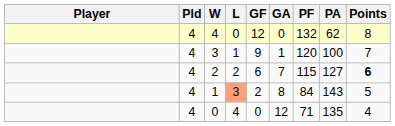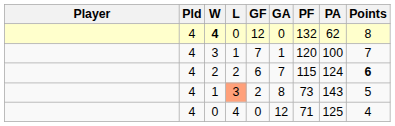(215, 33) normal -> (215, 33) bold
(258, 53) 9 -> (258, 53) 7
(333, 72) 127 -> (333, 72) 124
(307, 92) 84 -> (307, 92) 73
(333, 111) 135 -> (333, 111) 125
